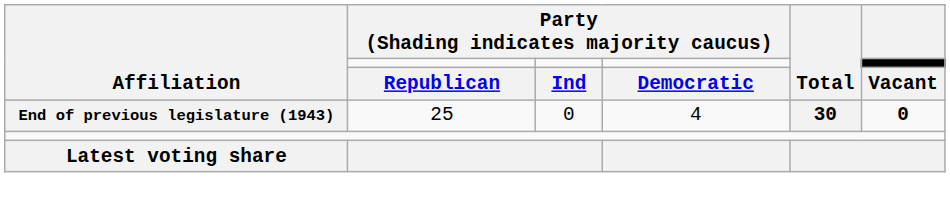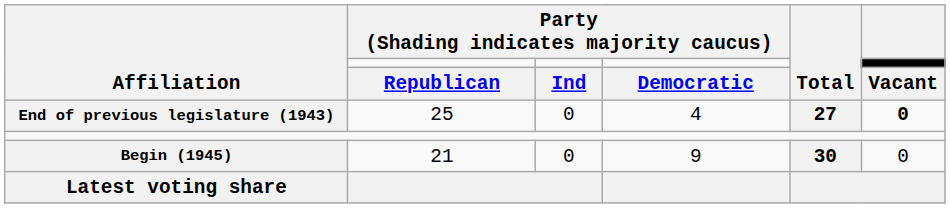(825, 115) 30 -> (825, 115) 27
+ row: (176, 156)
